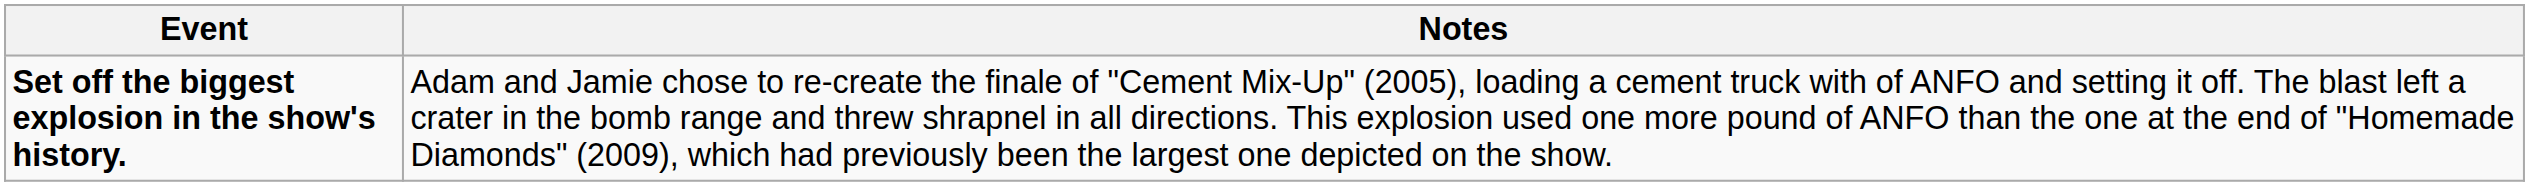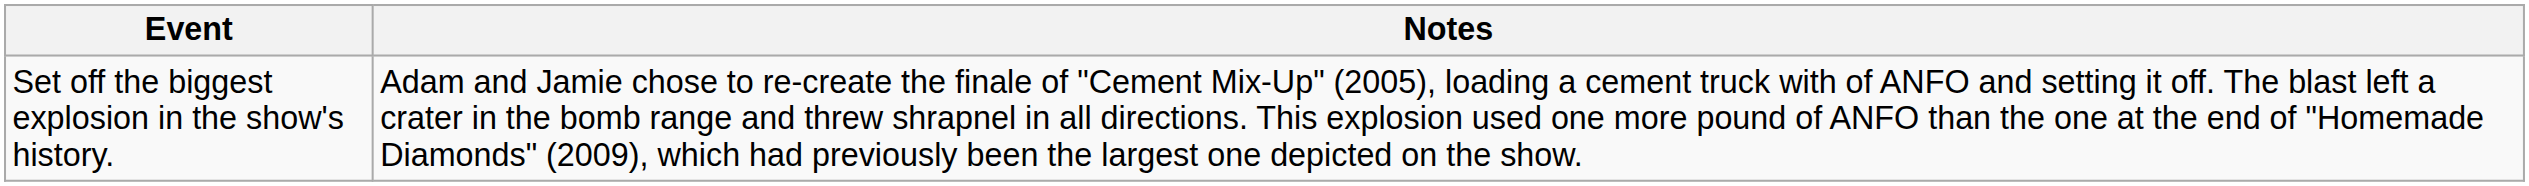(194, 117) bold -> (178, 117) normal
